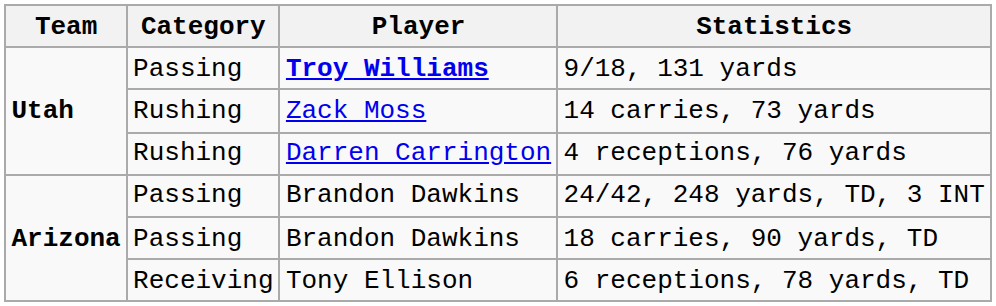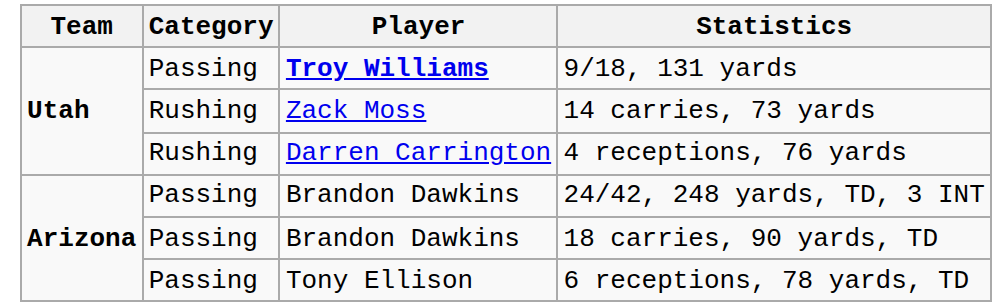(203, 280) Receiving -> (203, 280) Passing
